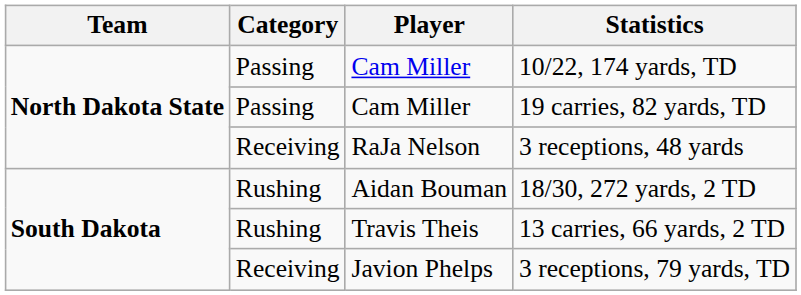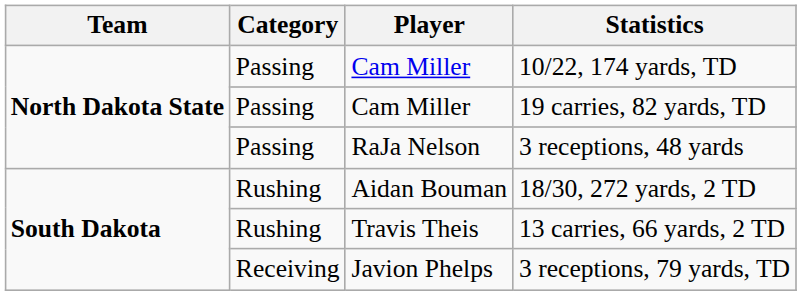(288, 147) Receiving -> (275, 147) Passing
